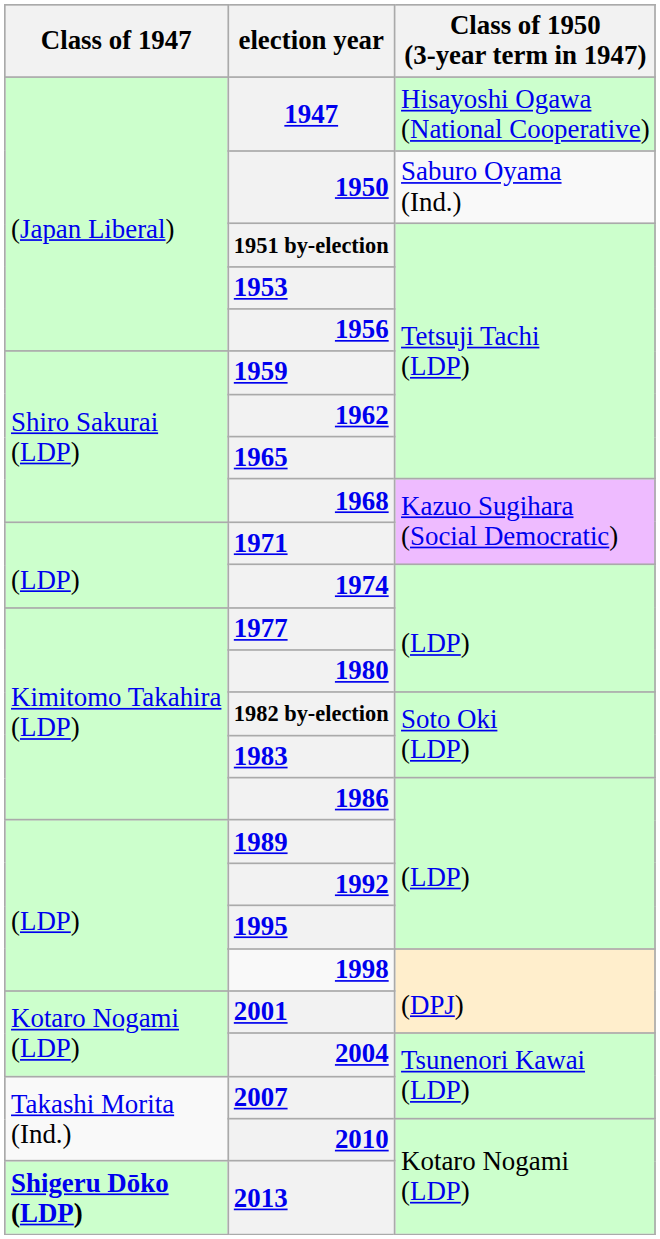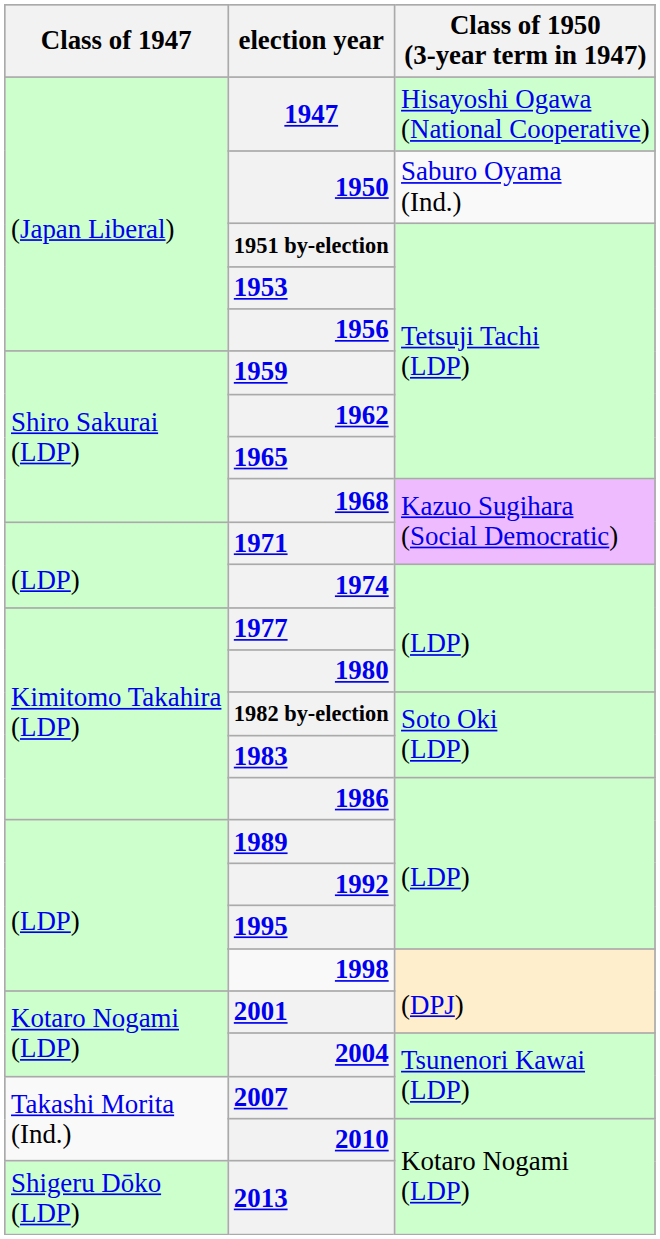(90, 1197) bold -> (86, 1197) normal
